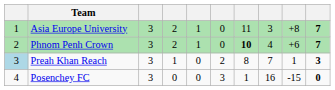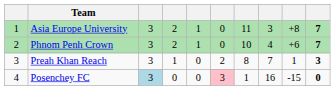(246, 45) bold -> (246, 45) normal
(16, 61) lightblue background -> (16, 61) no background
(151, 77) no background -> (151, 77) lightblue background
(222, 77) no background -> (222, 77) pink background
